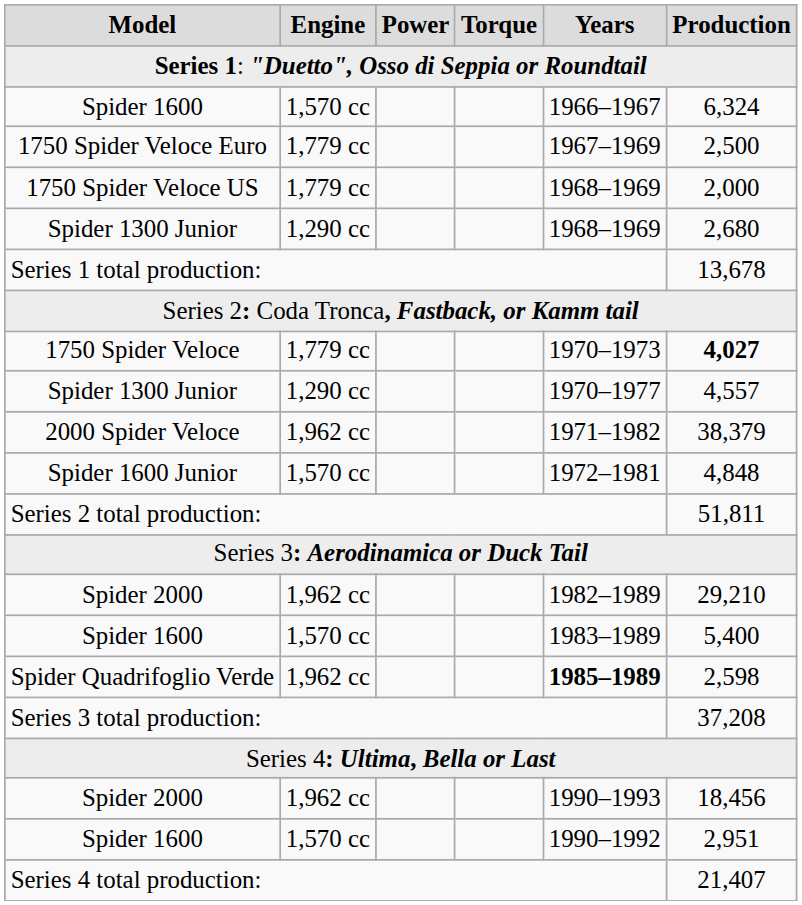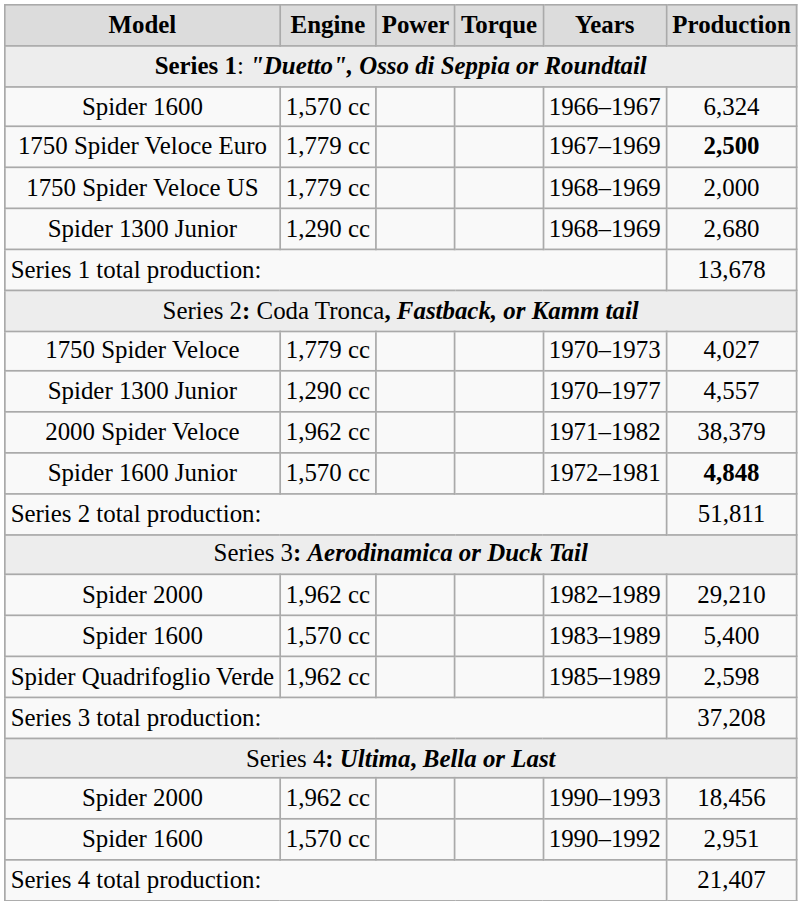(732, 146) normal -> (732, 146) bold
(732, 350) bold -> (732, 350) normal
(732, 472) normal -> (732, 472) bold
(605, 675) bold -> (605, 675) normal
